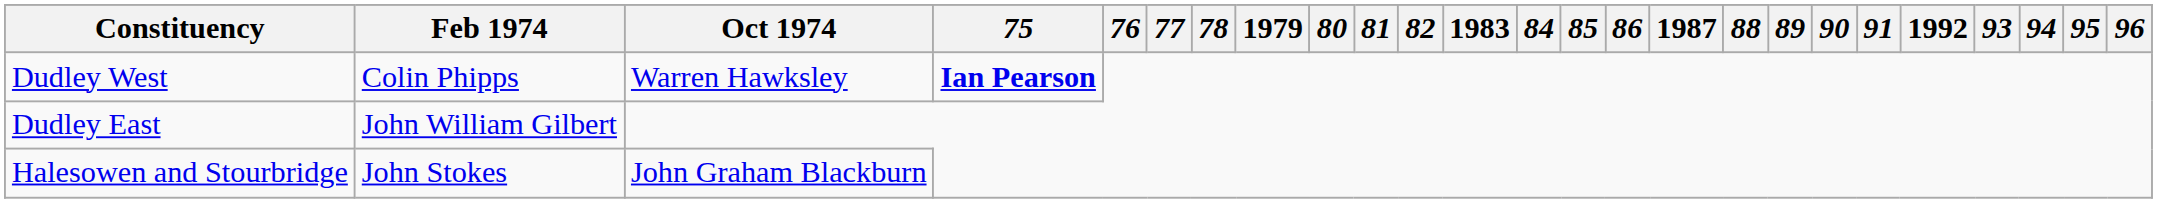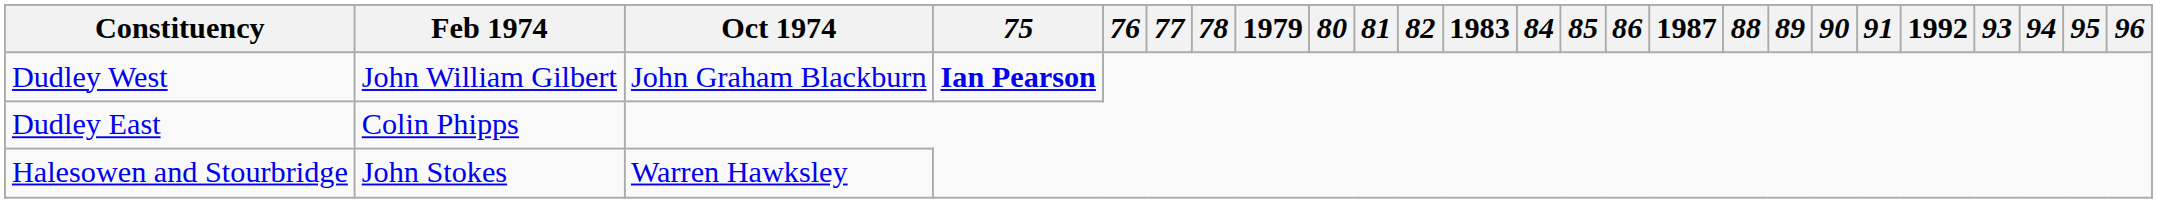(440, 76) Colin Phipps -> (489, 76) John William Gilbert
(739, 76) Warren Hawksley -> (779, 76) John Graham Blackburn
(489, 124) John William Gilbert -> (440, 124) Colin Phipps
(779, 172) John Graham Blackburn -> (739, 172) Warren Hawksley
